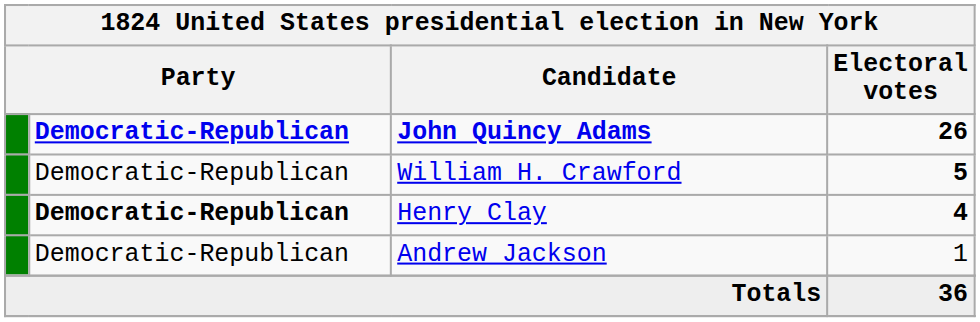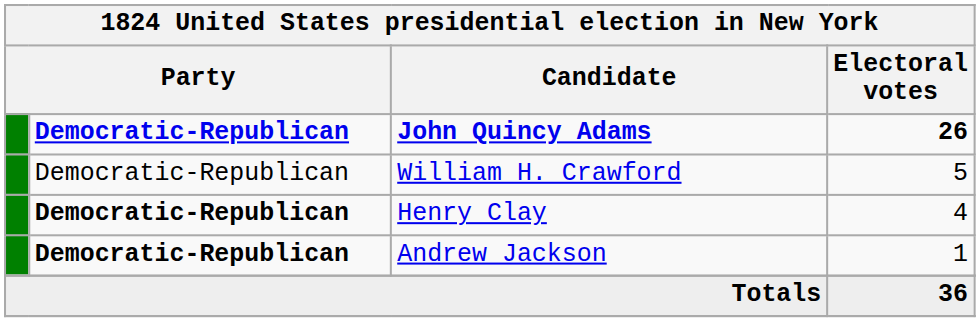(960, 175) bold -> (960, 175) normal
(960, 215) bold -> (960, 215) normal
(192, 255) normal -> (192, 255) bold
